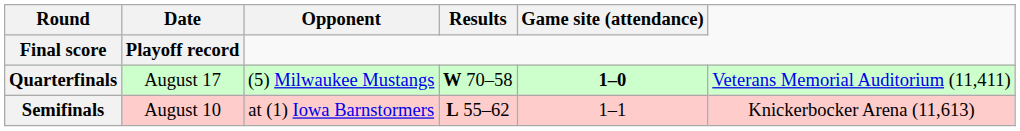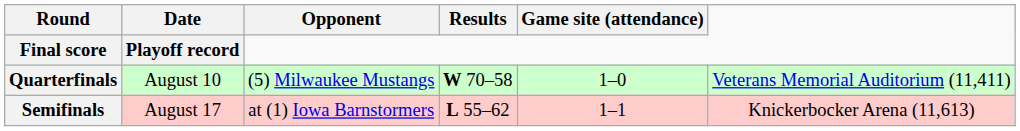(183, 79) August 17 -> (183, 79) August 10
(612, 79) bold -> (612, 79) normal
(183, 109) August 10 -> (183, 109) August 17
